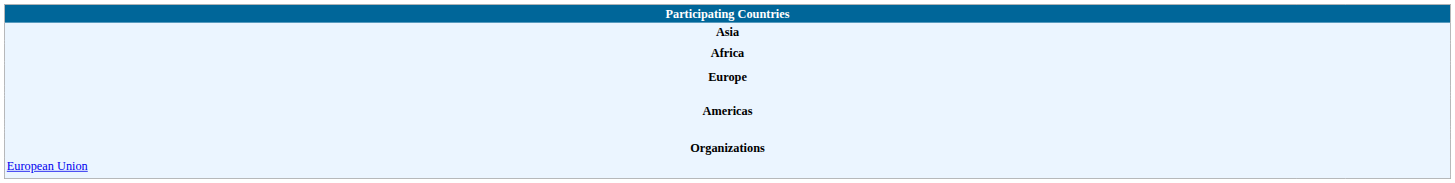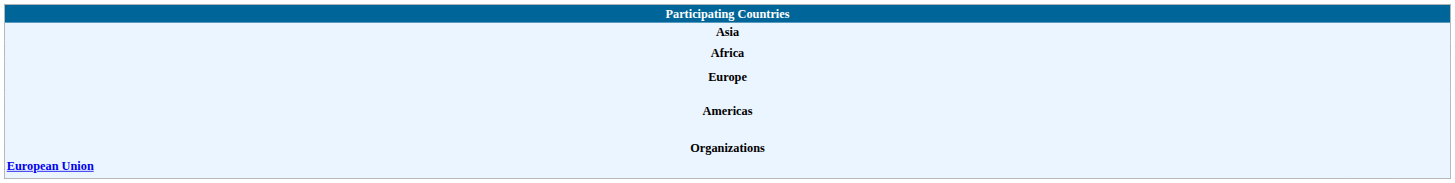(47, 166) normal -> (50, 166) bold
